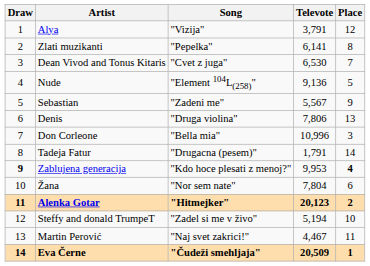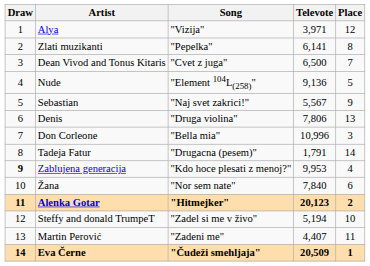(315, 29) 3,791 -> (315, 29) 3,971
(315, 63) 6,530 -> (315, 63) 6,500
(197, 102) "Zadeni me" -> (210, 102) "Naj svet zakrici!"
(350, 169) bold -> (350, 169) normal
(315, 185) 7,804 -> (315, 185) 7,840
(210, 236) "Naj svet zakrici!" -> (197, 236) "Zadeni me"
(315, 236) 4,467 -> (315, 236) 4,407
